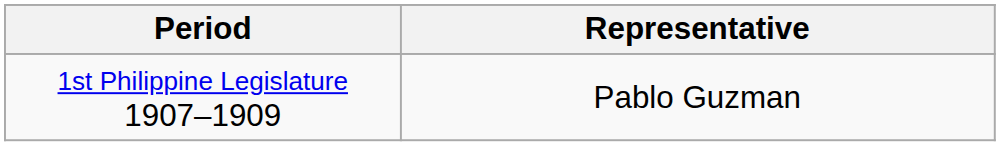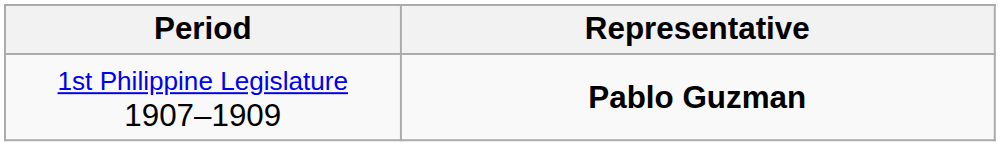(697, 96) normal -> (697, 96) bold
